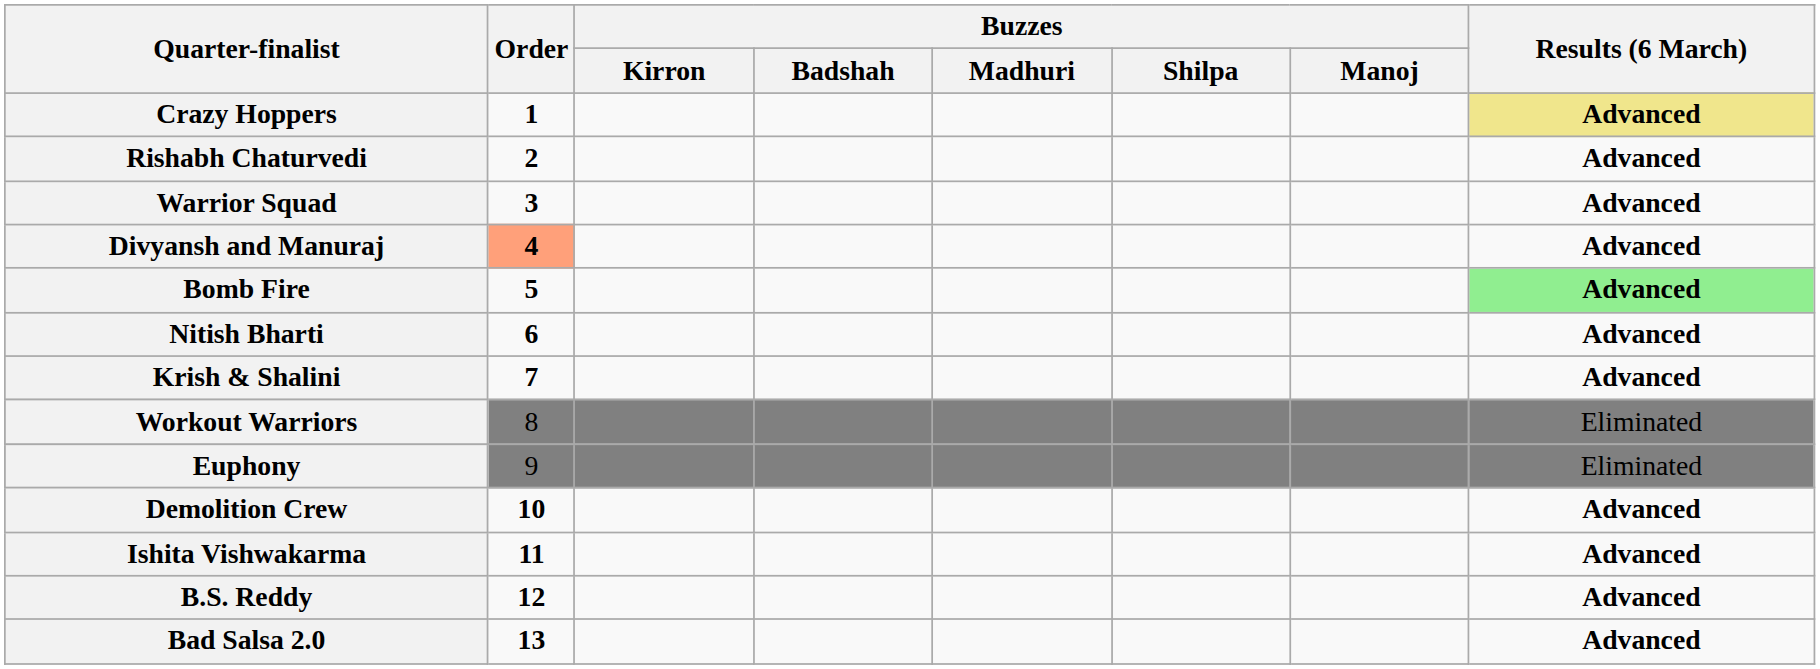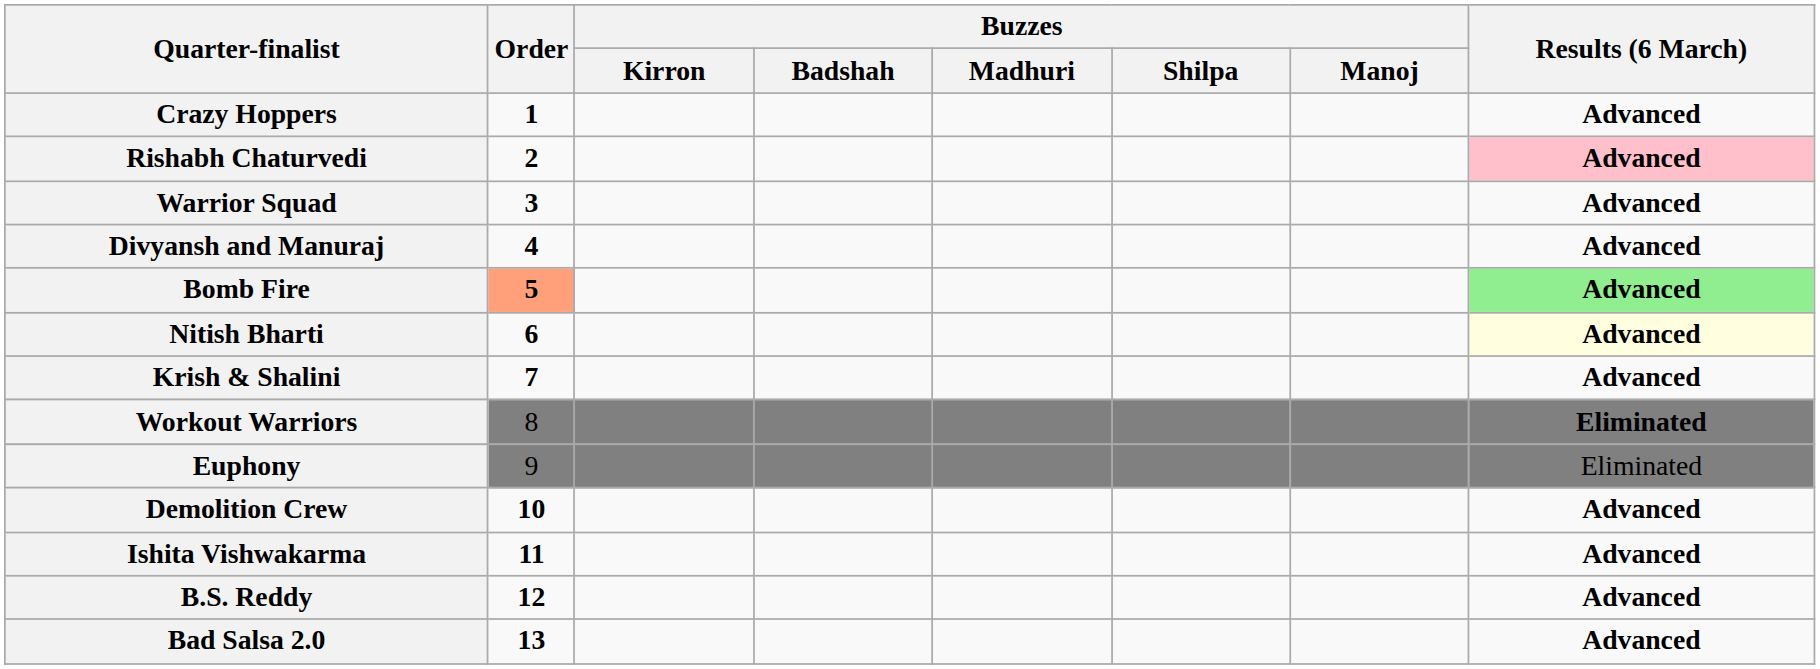(1641, 114) khaki background -> (1641, 114) no background
(1641, 158) no background -> (1641, 158) pink background
(531, 245) lightsalmon background -> (531, 245) no background
(531, 289) no background -> (531, 289) lightsalmon background
(1641, 333) no background -> (1641, 333) lightyellow background
(1641, 421) normal -> (1641, 421) bold
